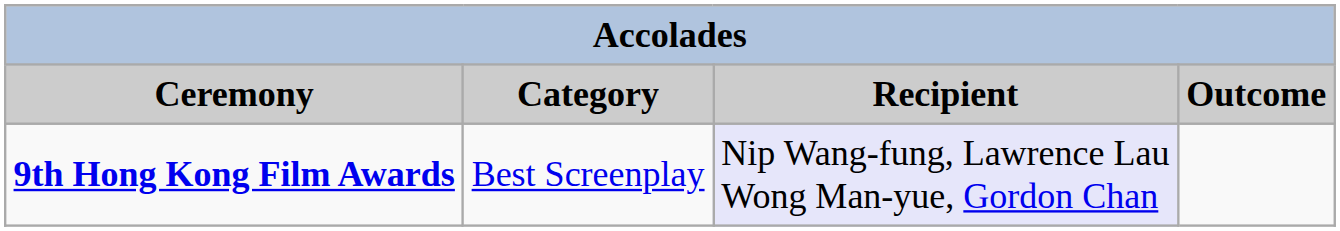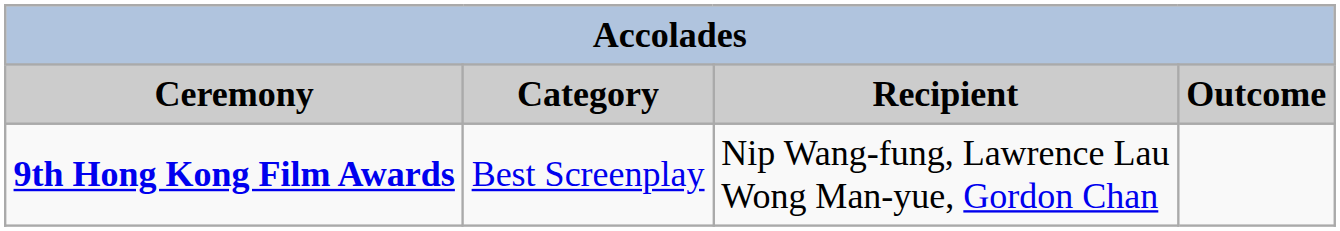(945, 174) lavender background -> (945, 174) no background
